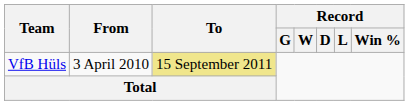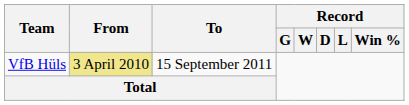(111, 64) no background -> (111, 64) khaki background
(214, 64) khaki background -> (214, 64) no background
